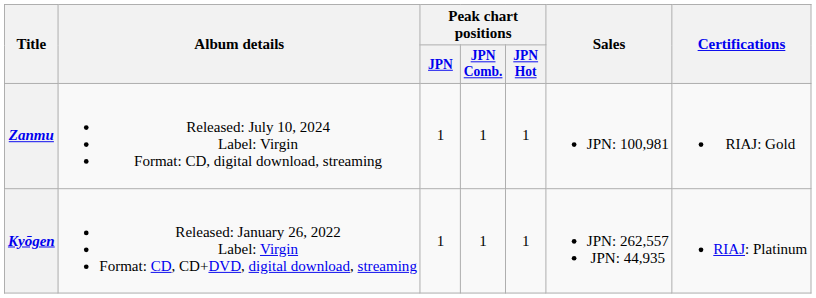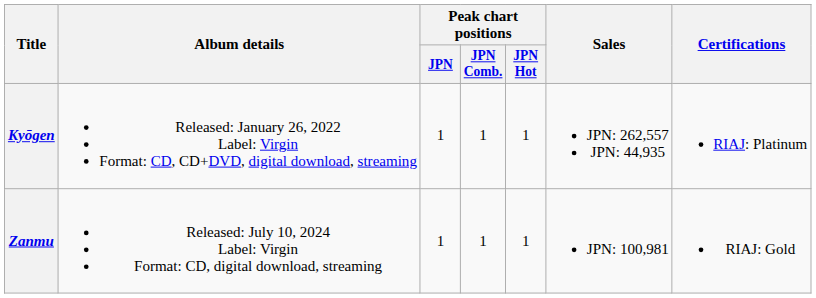rows swapped: (31, 240) <-> (31, 135)
